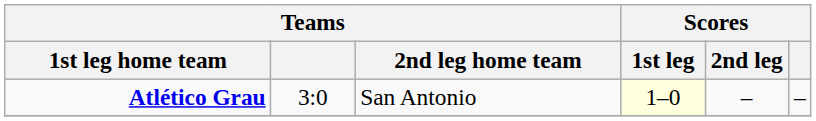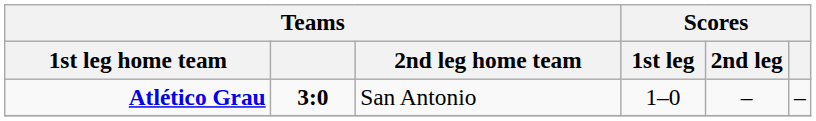(313, 97) normal -> (313, 97) bold
(663, 97) lightyellow background -> (663, 97) no background
